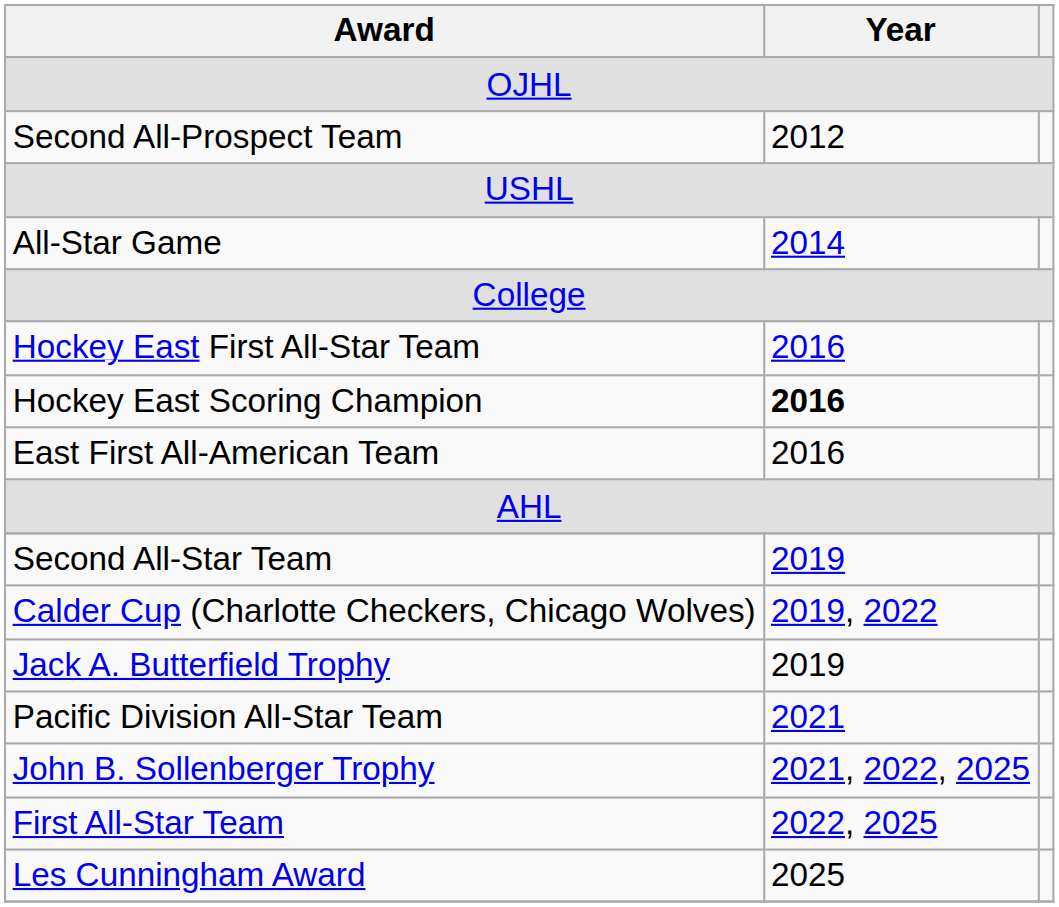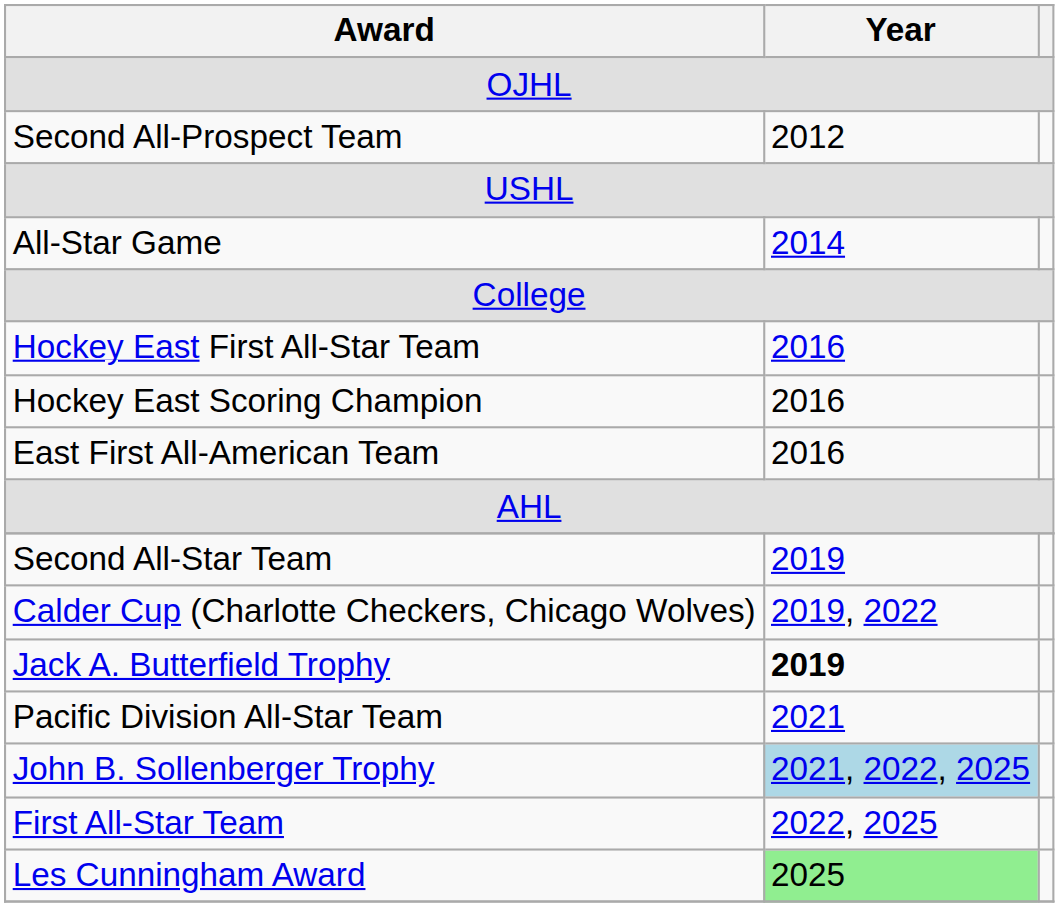(808, 400) bold -> (808, 400) normal
(808, 664) normal -> (808, 664) bold
(901, 769) no background -> (901, 769) lightblue background
(808, 875) no background -> (808, 875) lightgreen background
